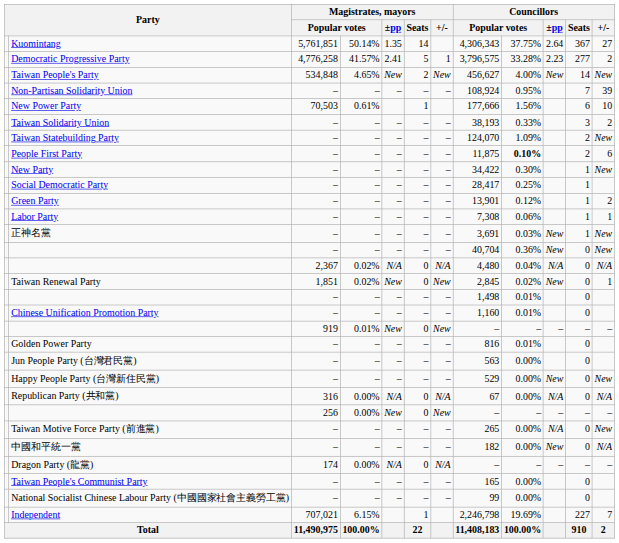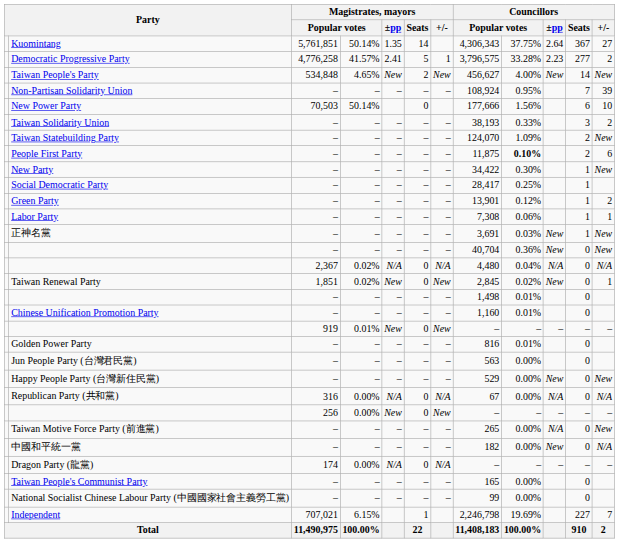(367, 106) 0.61% -> (364, 106) 50.14%
(426, 106) 1 -> (426, 106) 0
